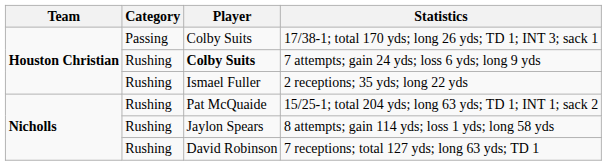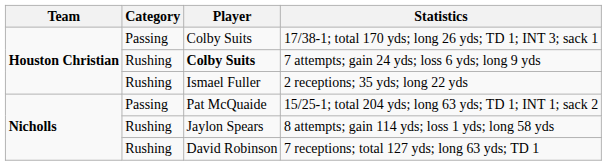(149, 104) Rushing -> (147, 104) Passing
